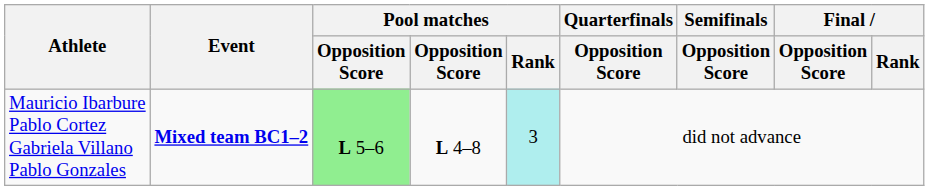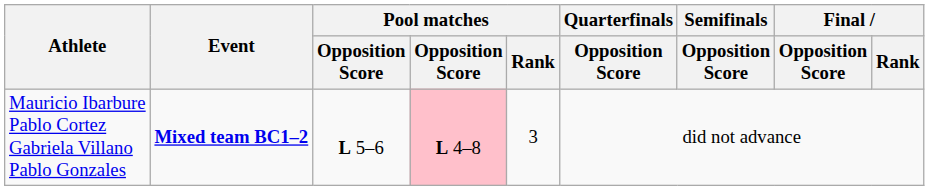(361, 148) lightgreen background -> (361, 148) no background
(458, 148) no background -> (458, 148) pink background
(533, 137) paleturquoise background -> (533, 137) no background
